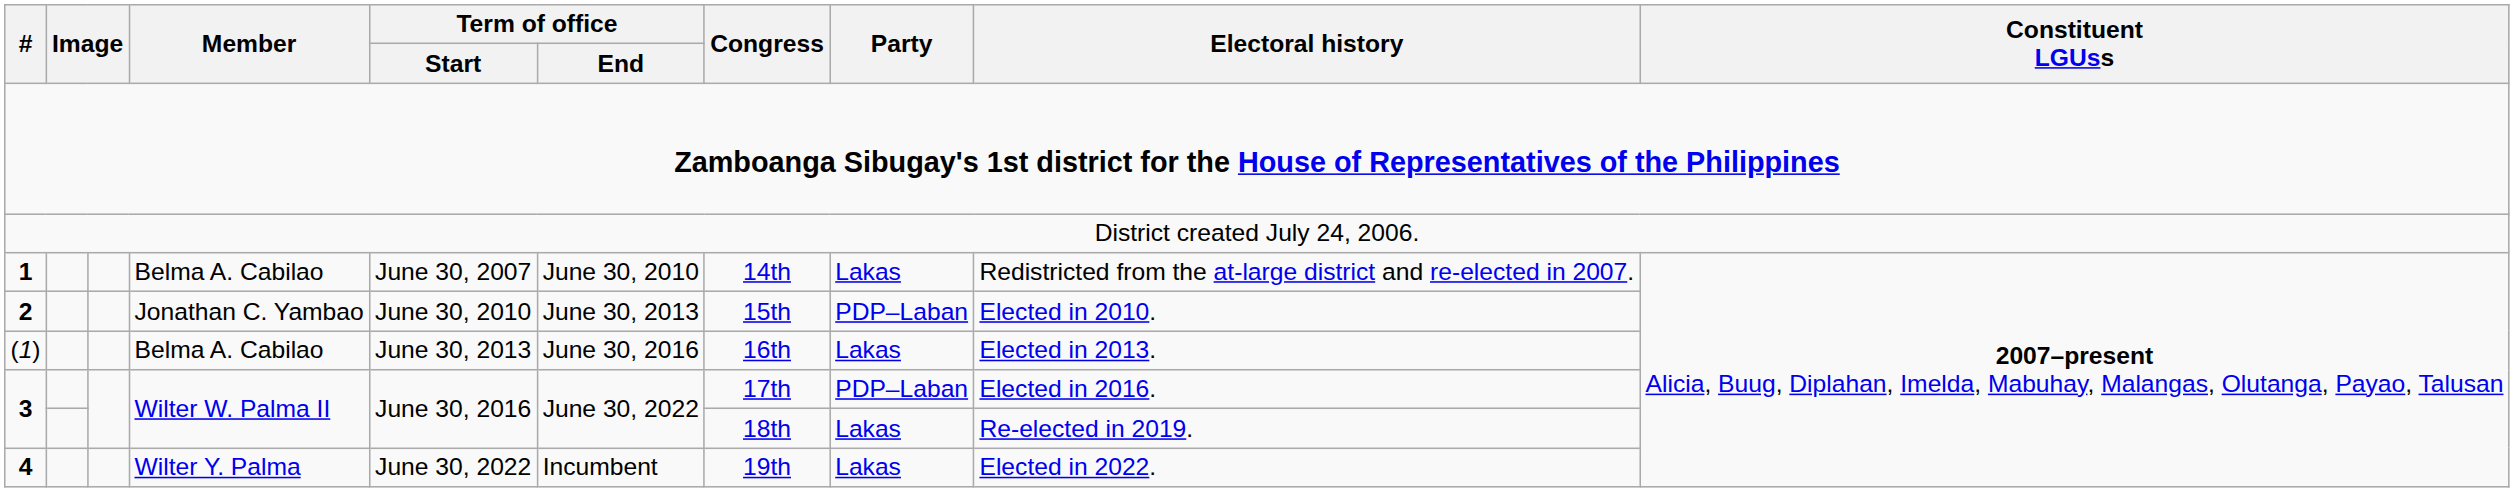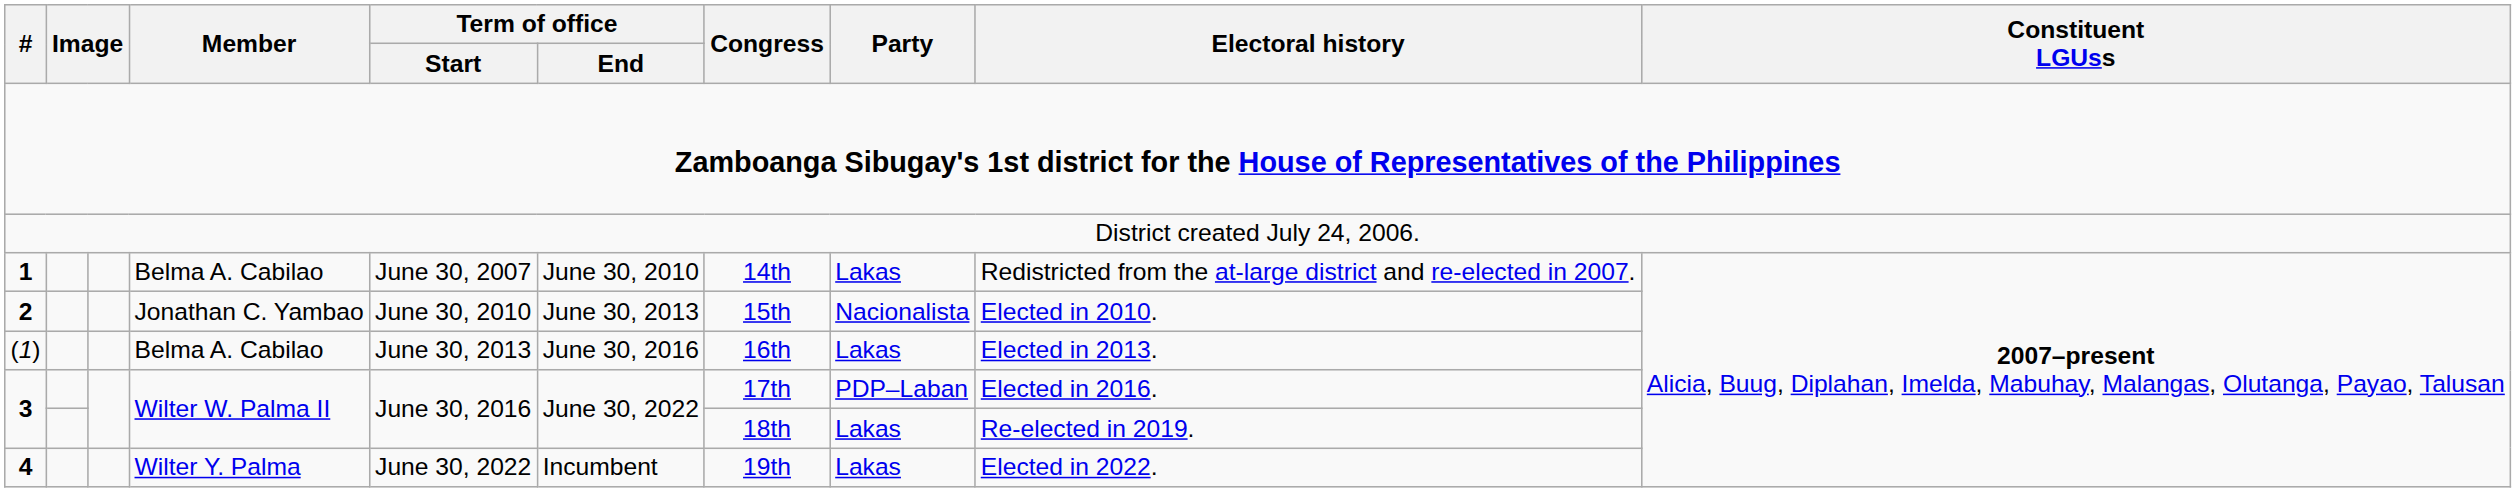(902, 310) PDP–Laban -> (902, 310) Nacionalista
